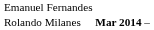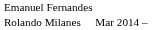(118, 22) bold -> (117, 22) normal
